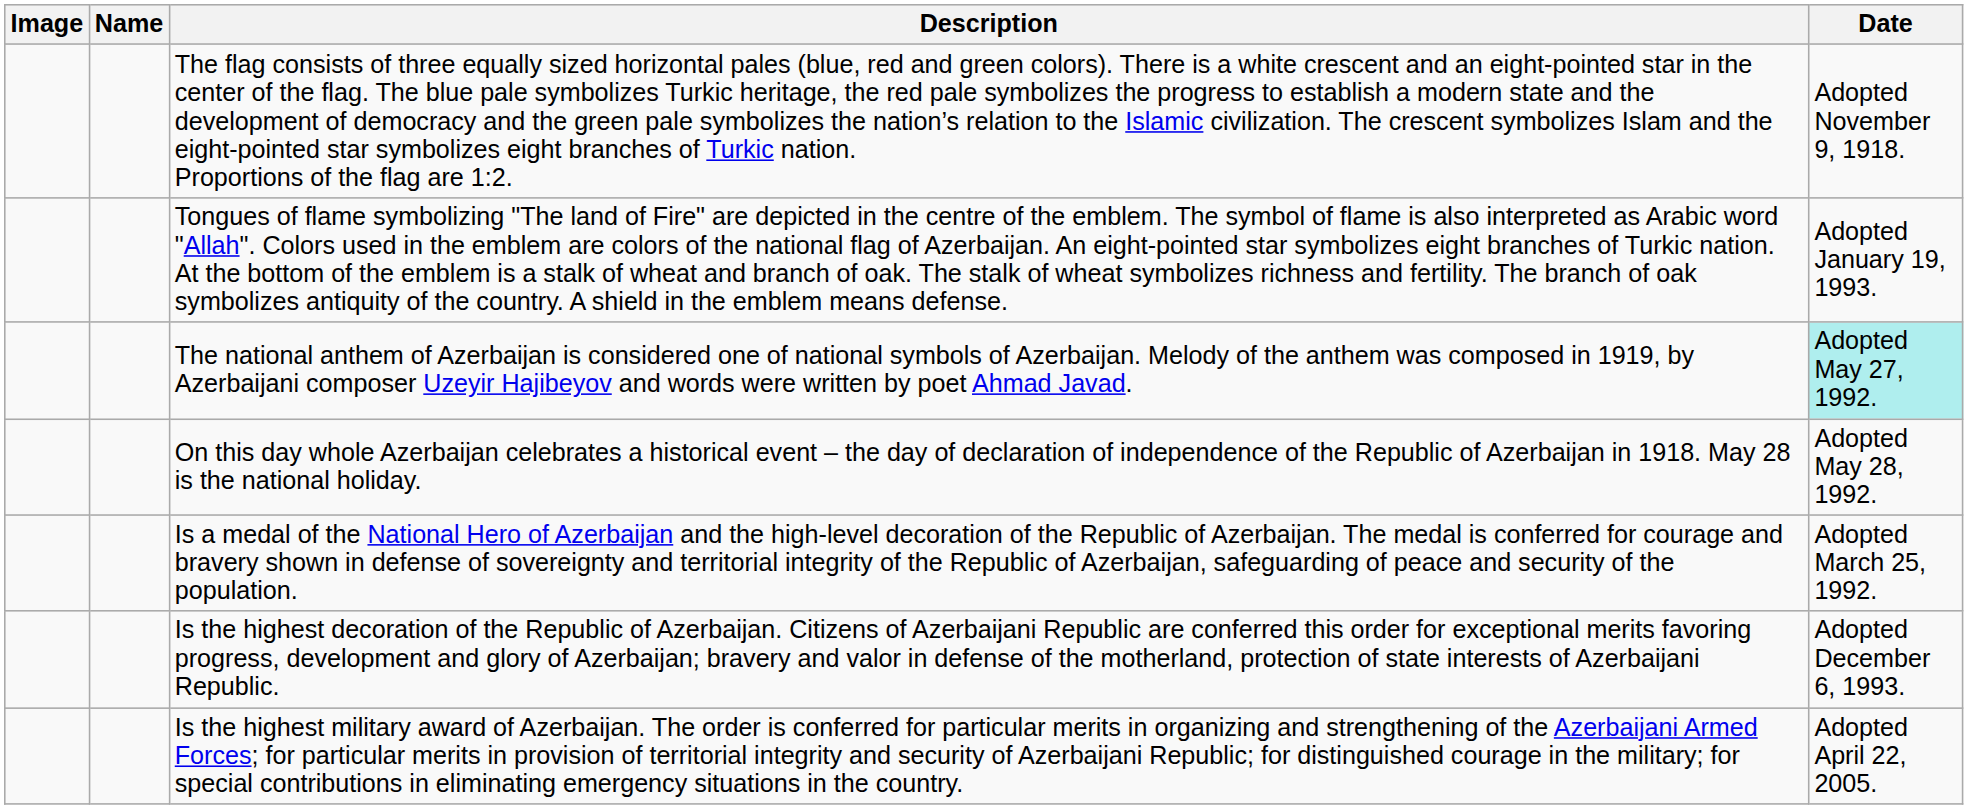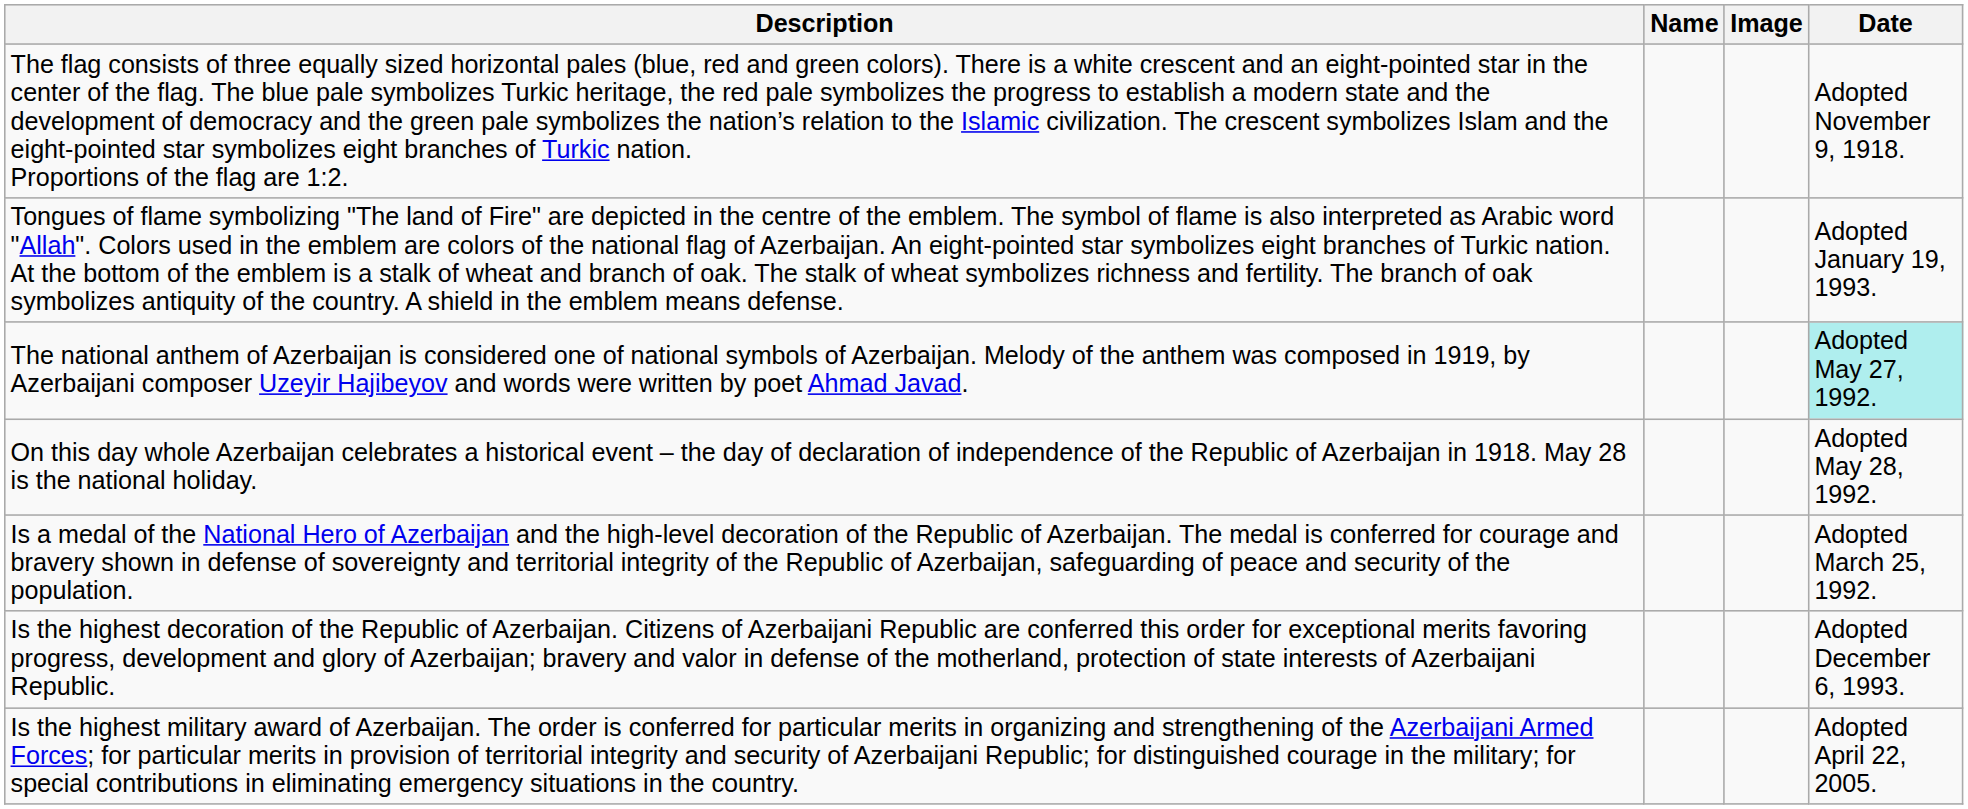columns swapped: (47, 24) <-> (989, 24)
